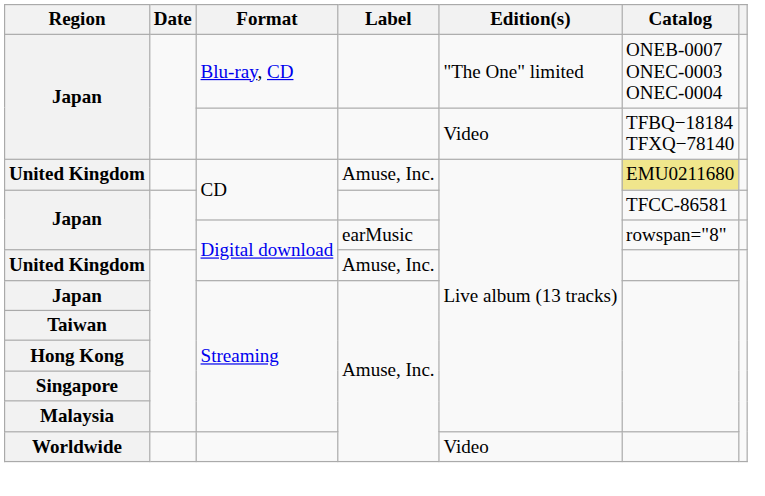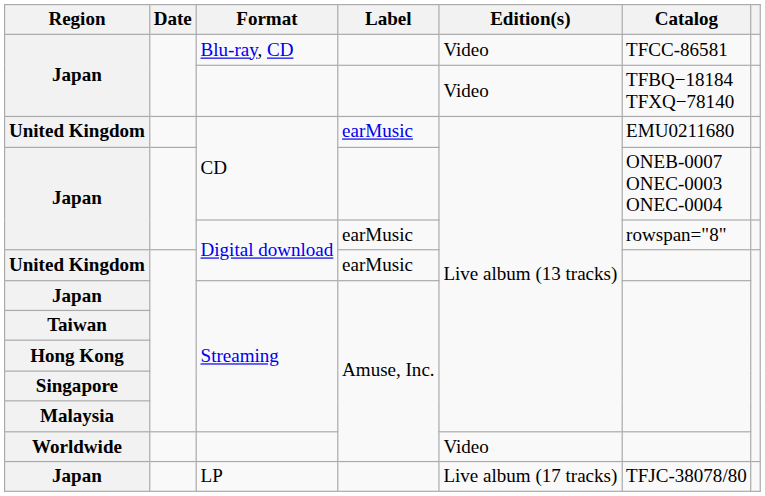(514, 71) "The One" limited -> (466, 49) Video
(674, 71) ONEB-0007 ONEC-0003 ONEC-0004 -> (677, 49) TFCC-86581
(388, 174) Amuse, Inc. -> (377, 131) earMusic
(680, 174) khaki background -> (680, 131) no background
(677, 204) TFCC-86581 -> (674, 183) ONEB-0007 ONEC-0003 ONEC-0004
(388, 265) Amuse, Inc. -> (377, 265) earMusic
+ row: (77, 476)
